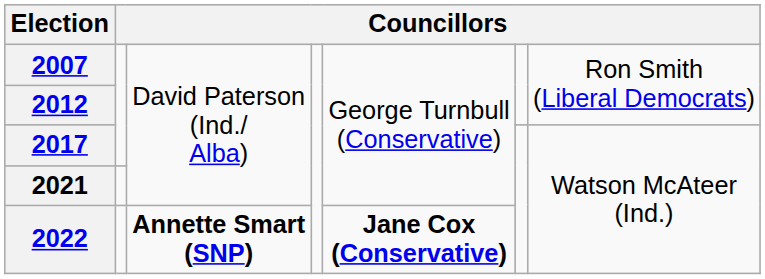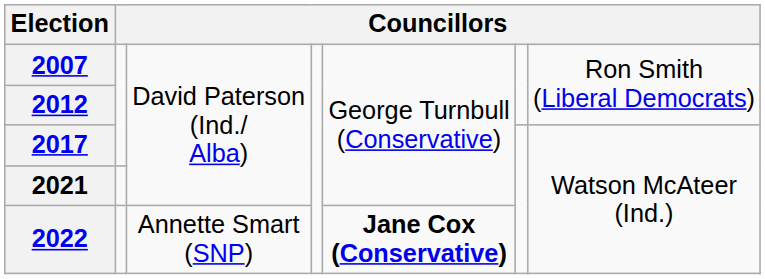(219, 239) bold -> (219, 239) normal
